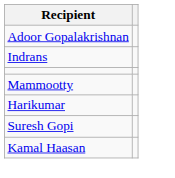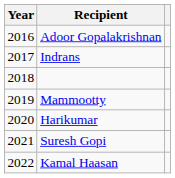+ column: (21, 15)
